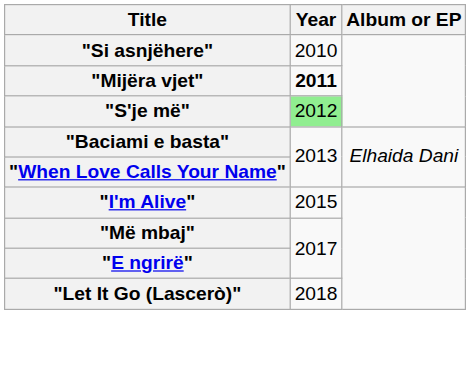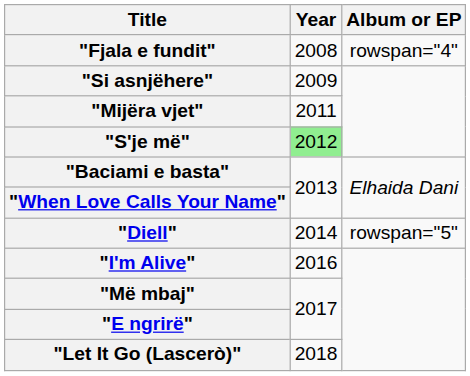+ row: (147, 50)
(316, 50) 2010 -> (316, 80) 2009
(316, 80) bold -> (316, 111) normal
+ row: (147, 232)
(316, 202) 2015 -> (316, 263) 2016
